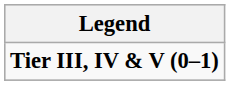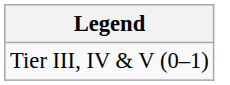(115, 60) bold -> (109, 60) normal
